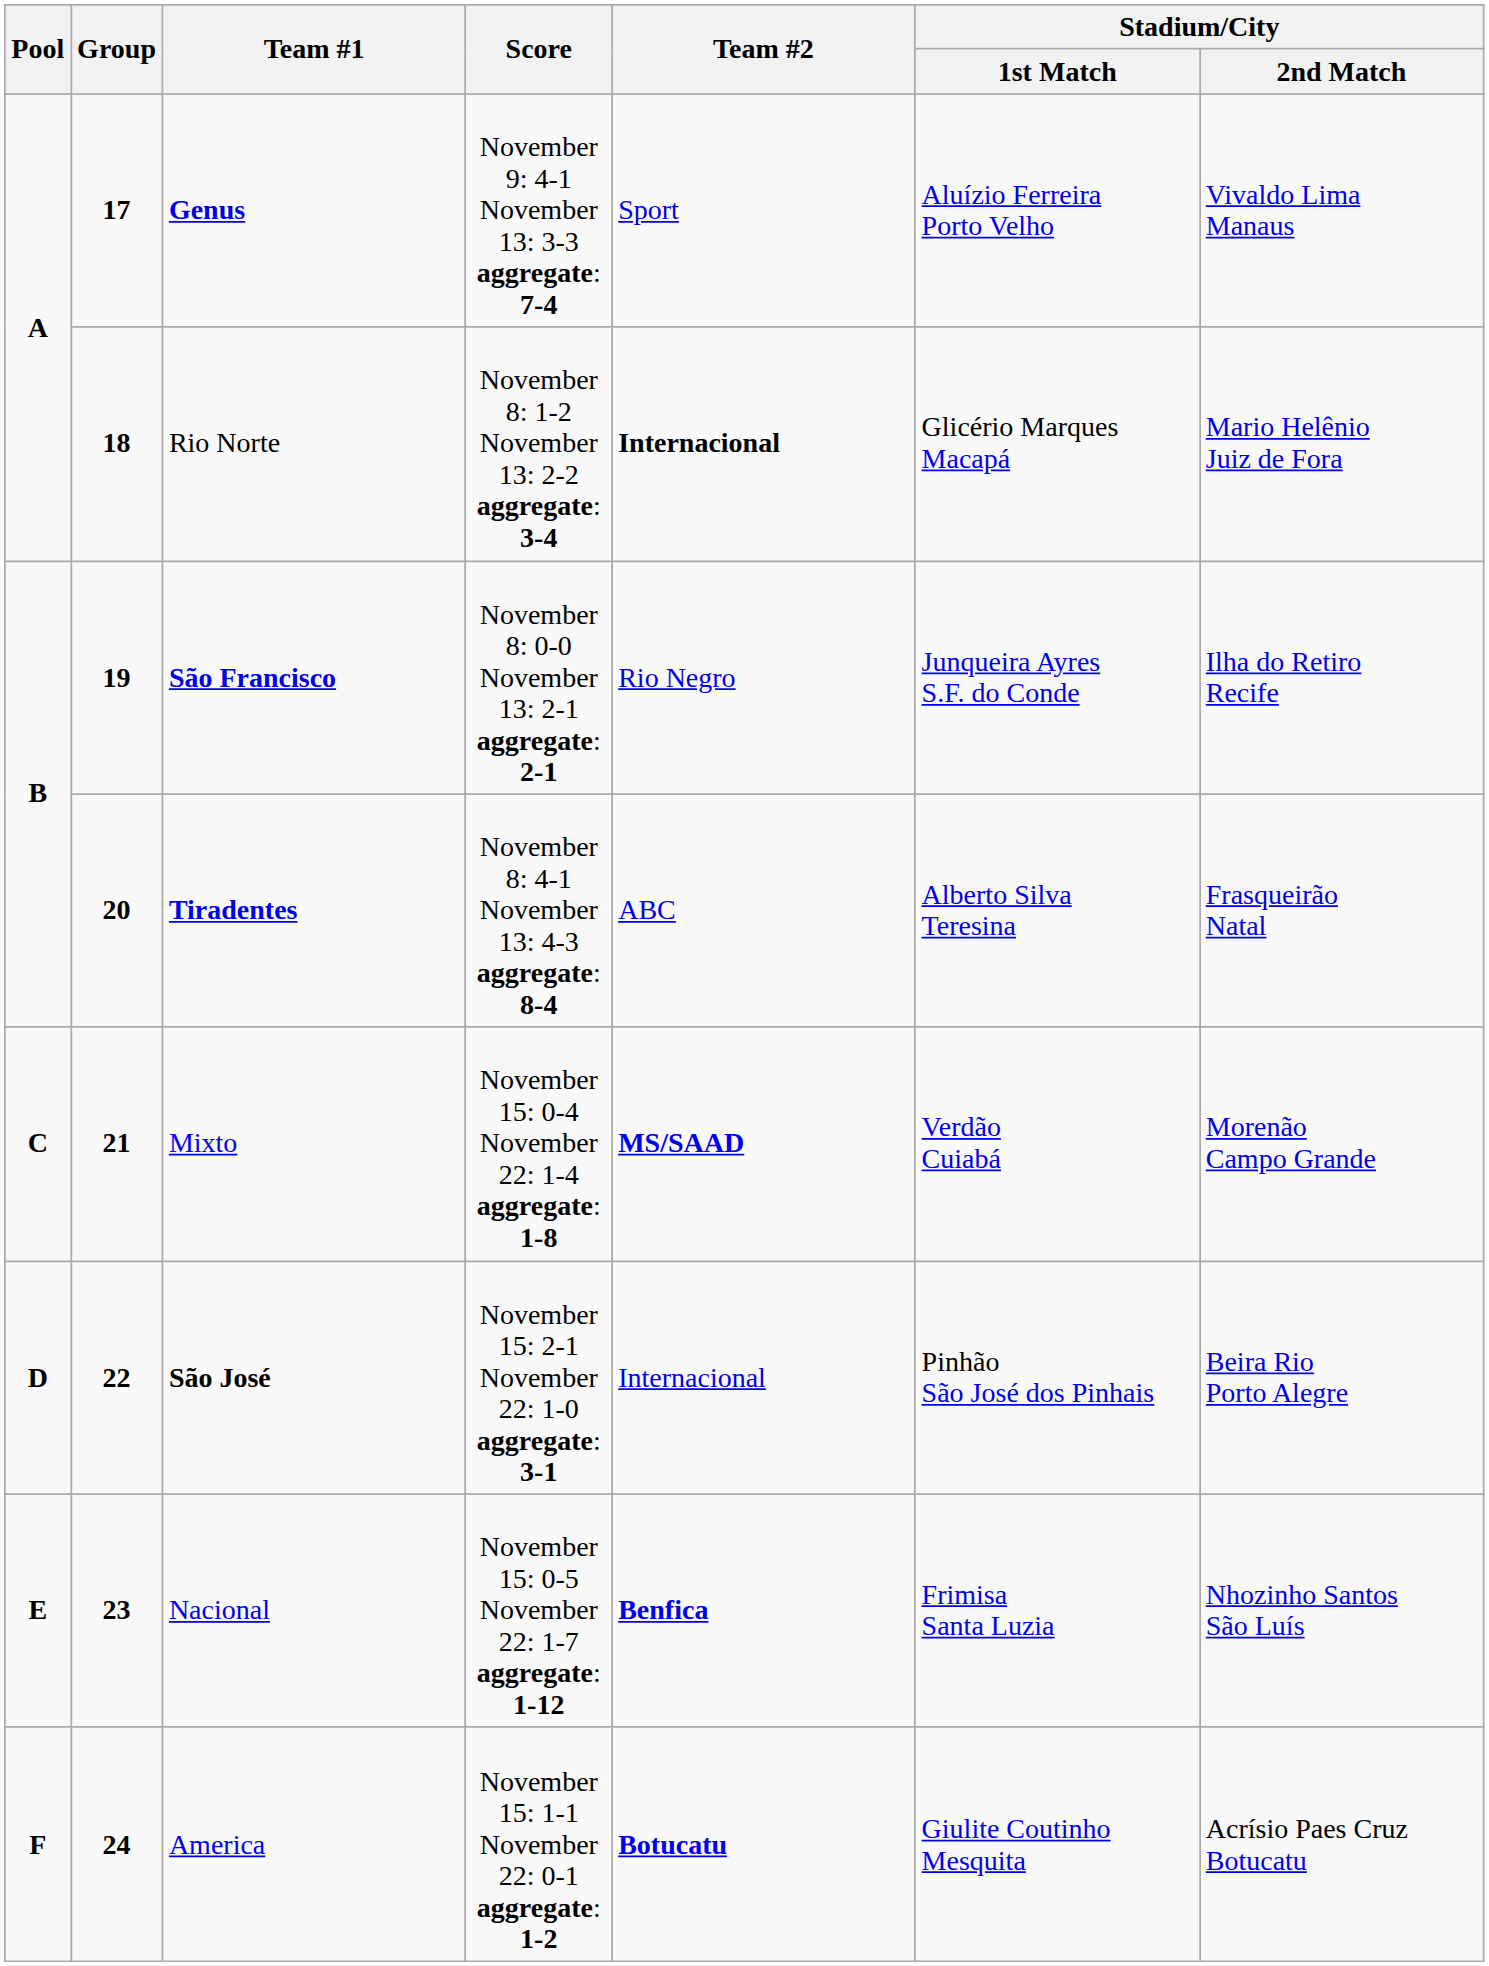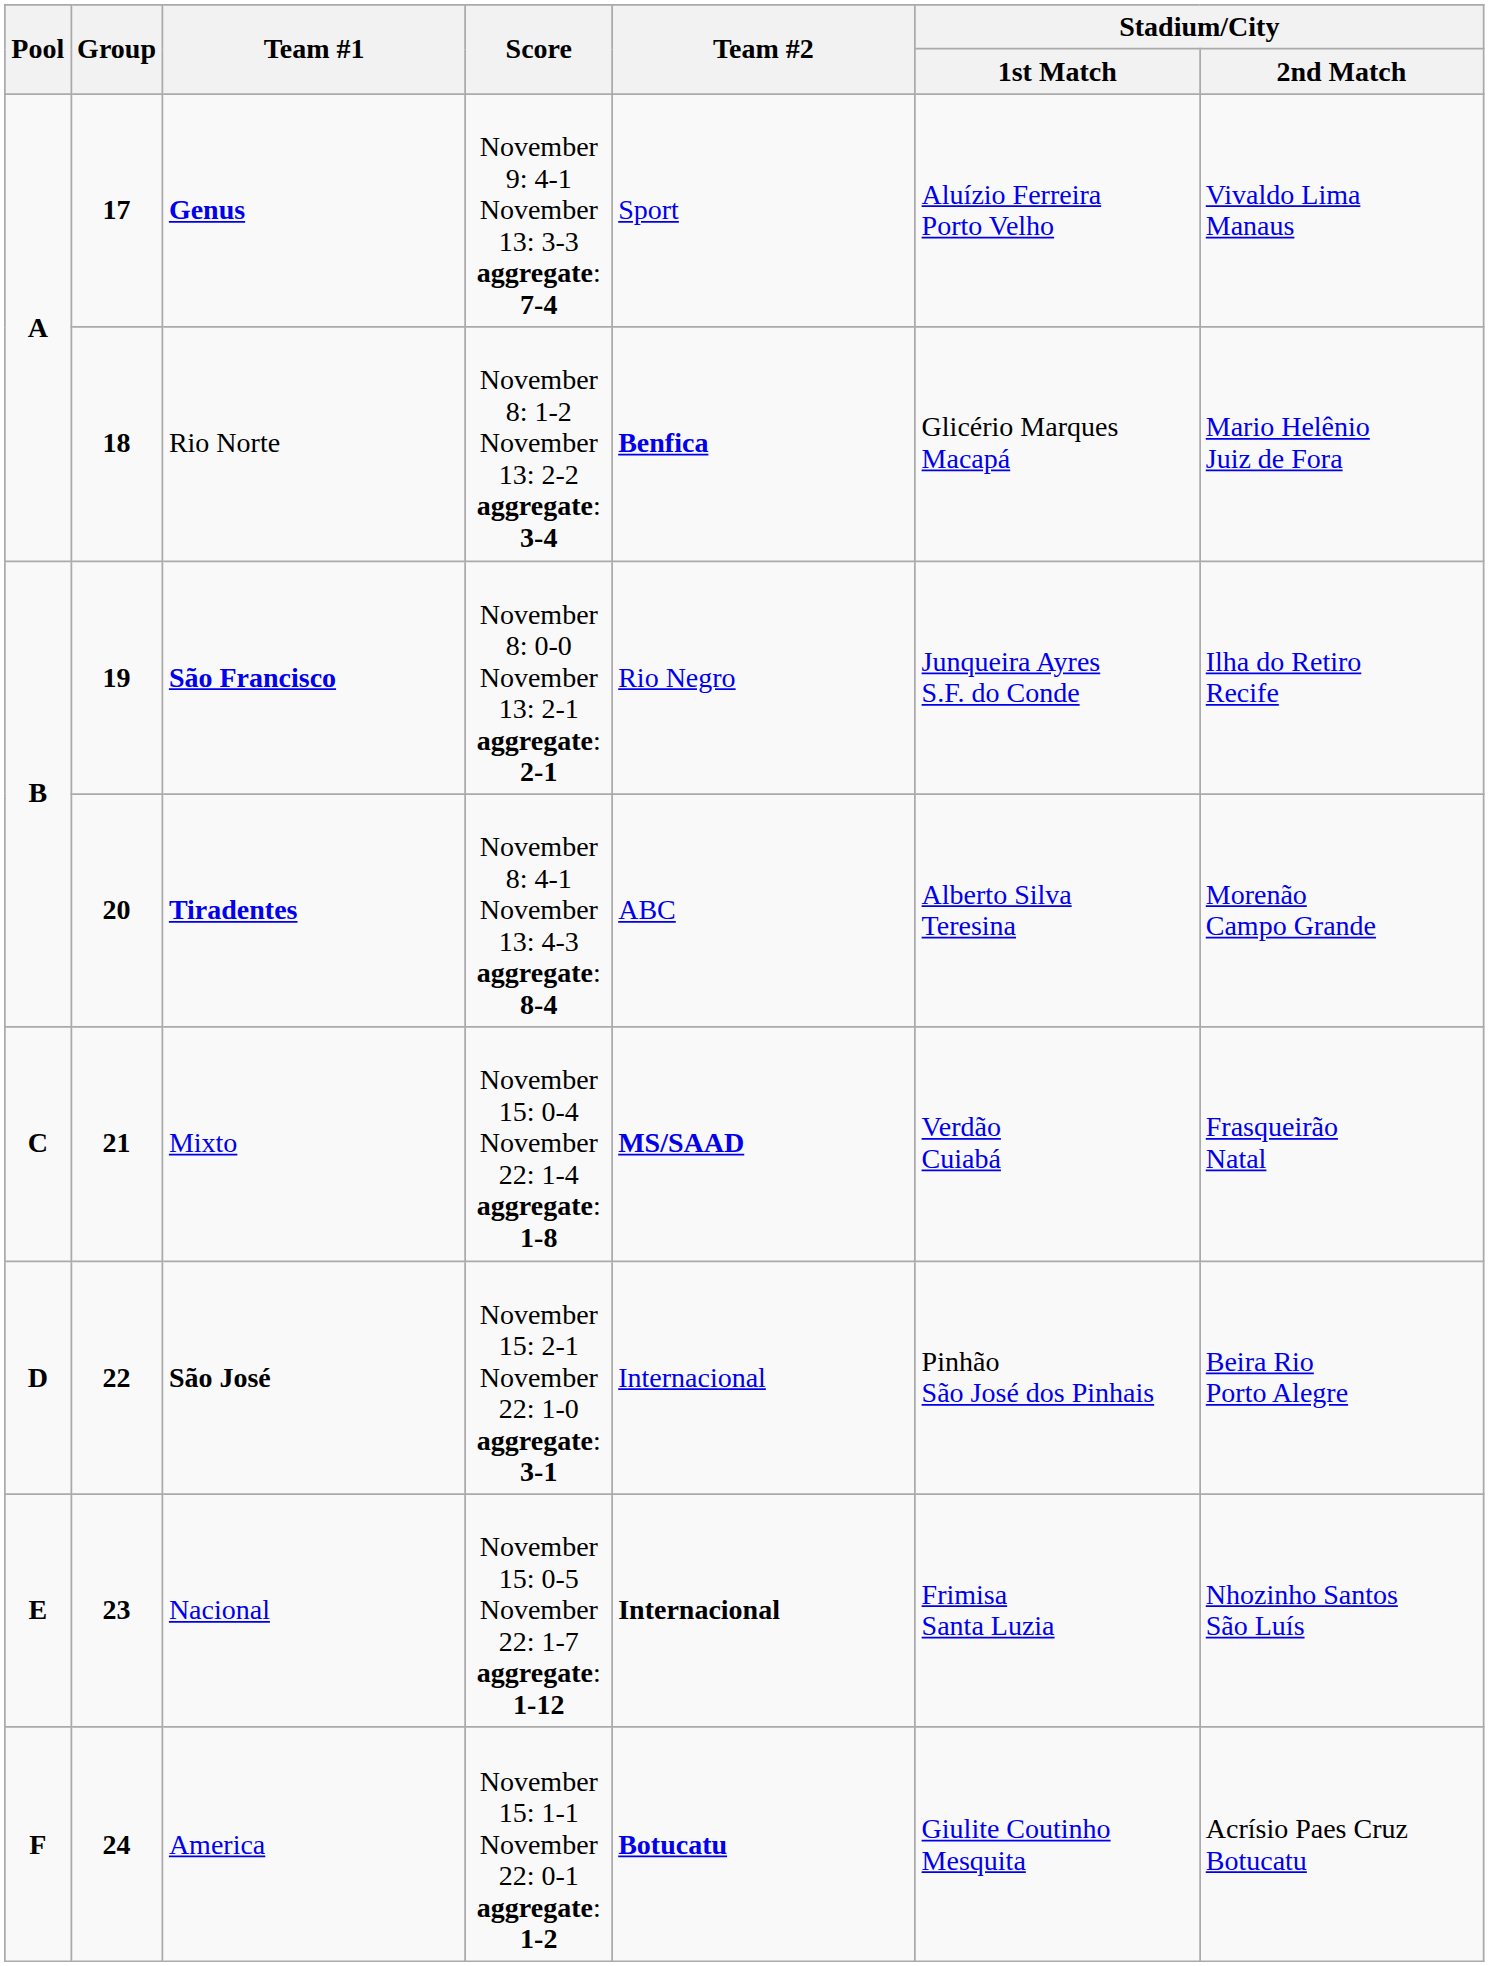(699, 443) Internacional -> (663, 443) Benfica
(1272, 910) Frasqueirão Natal -> (1291, 910) Morenão Campo Grande
(1291, 1143) Morenão Campo Grande -> (1272, 1143) Frasqueirão Natal
(663, 1610) Benfica -> (699, 1610) Internacional
